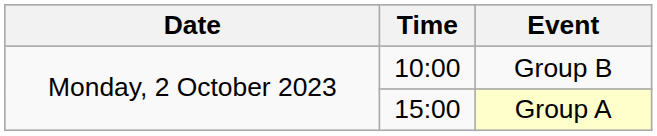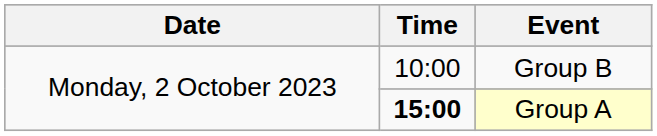(427, 109) normal -> (427, 109) bold
